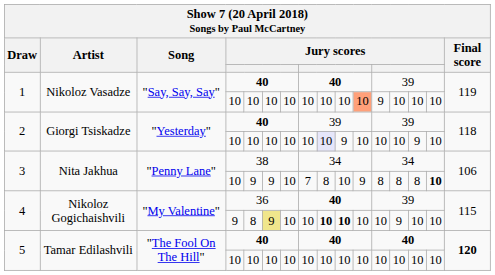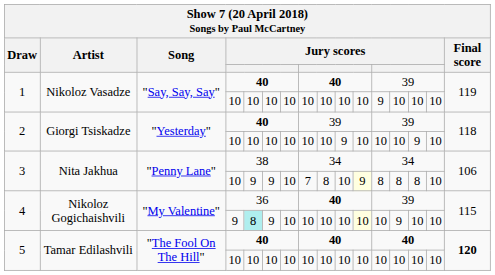(362, 101) lightsalmon background -> (362, 101) no background
(326, 141) lavender background -> (326, 141) no background
(362, 181) no background -> (362, 181) lightyellow background
(435, 181) bold -> (435, 181) normal
(253, 220) no background -> (253, 220) paleturquoise background
(271, 220) khaki background -> (271, 220) no background
(326, 220) bold -> (326, 220) normal
(344, 220) bold -> (344, 220) normal
(362, 220) no background -> (362, 220) lightyellow background
